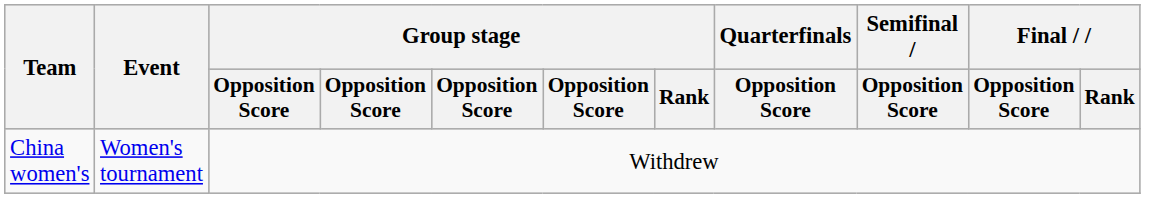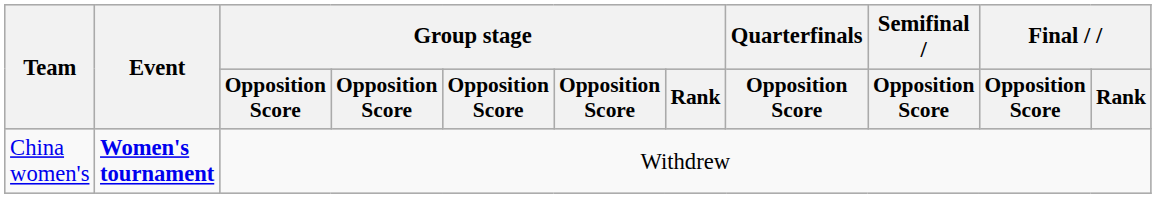(151, 161) normal -> (157, 161) bold
